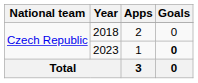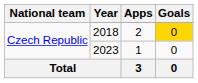(174, 31) no background -> (174, 31) gold background
(174, 50) bold -> (174, 50) normal
